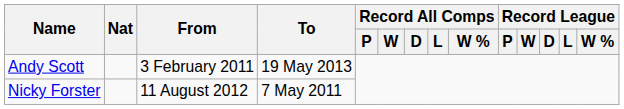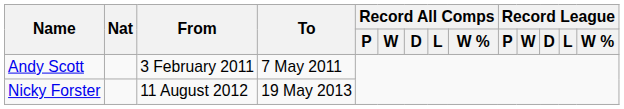(307, 66) 19 May 2013 -> (302, 66) 7 May 2011
(302, 91) 7 May 2011 -> (307, 91) 19 May 2013
